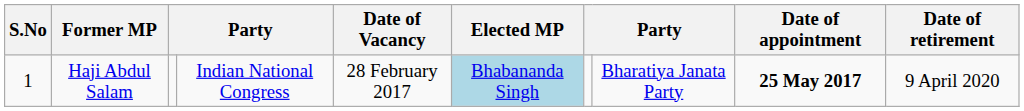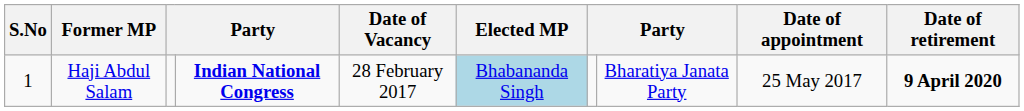(255, 80) normal -> (257, 80) bold
(810, 80) bold -> (812, 80) normal
(952, 80) normal -> (953, 80) bold
